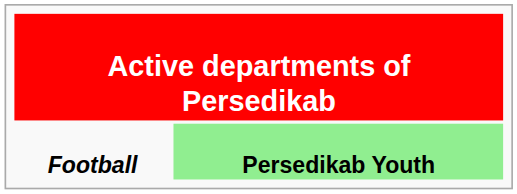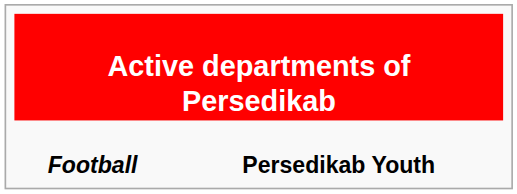(339, 164) lightgreen background -> (339, 164) no background
